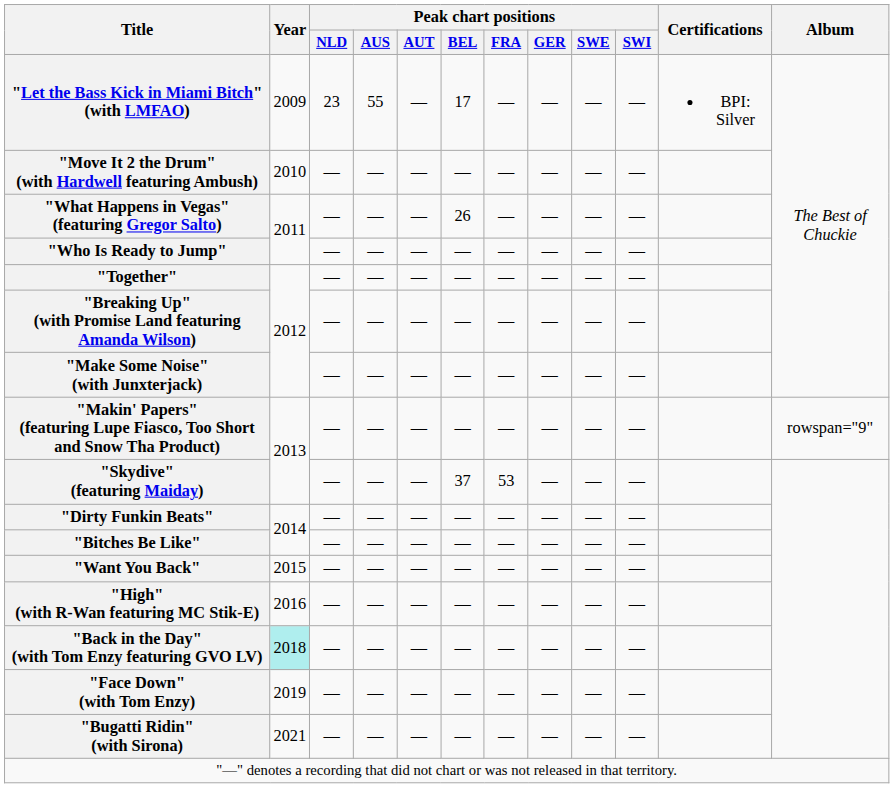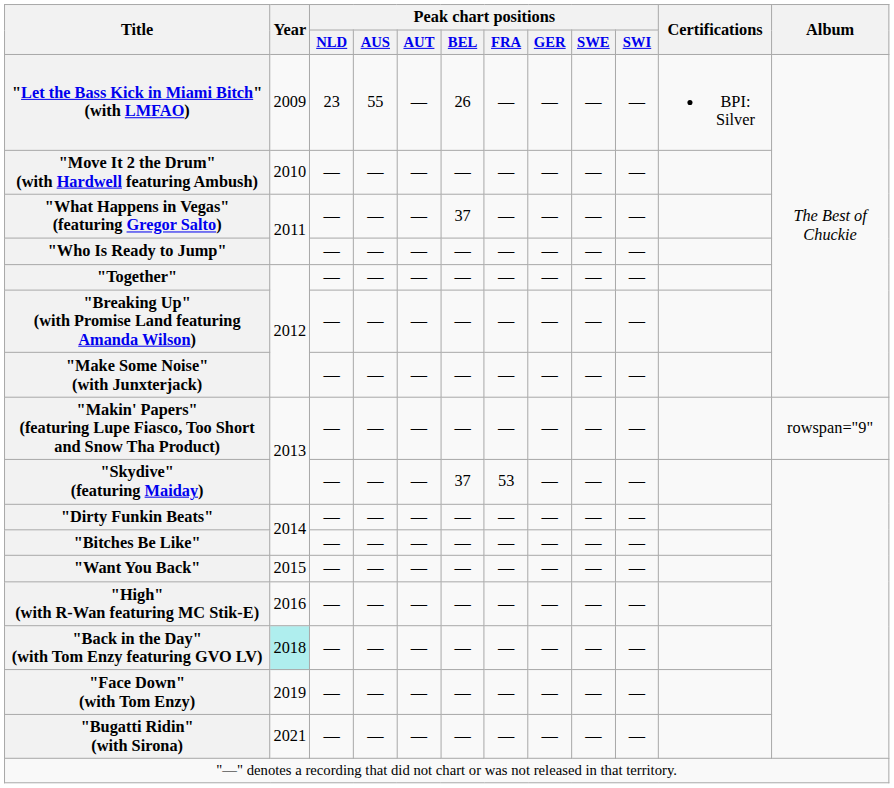(463, 102) 17 -> (463, 102) 26
(463, 216) 26 -> (463, 216) 37
